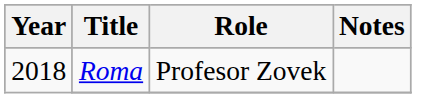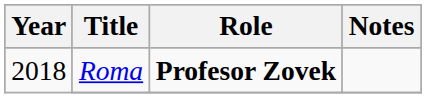(241, 69) normal -> (246, 69) bold
